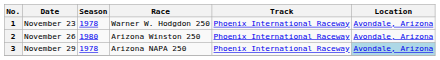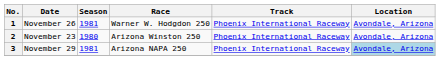(50, 23) November 23 -> (50, 23) November 26
(89, 23) 1978 -> (89, 23) 1981
(50, 36) November 26 -> (50, 36) November 23
(89, 49) 1978 -> (89, 49) 1981
